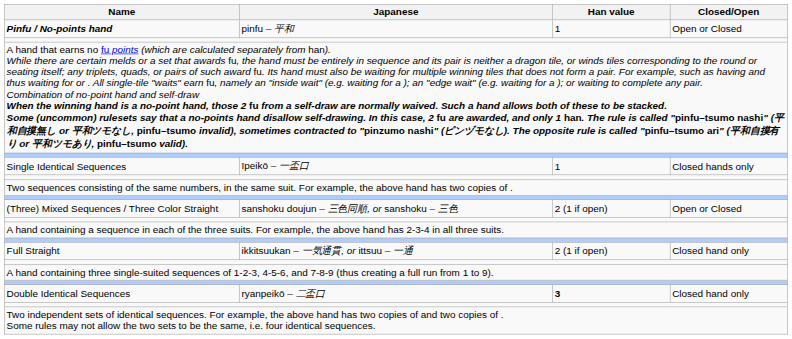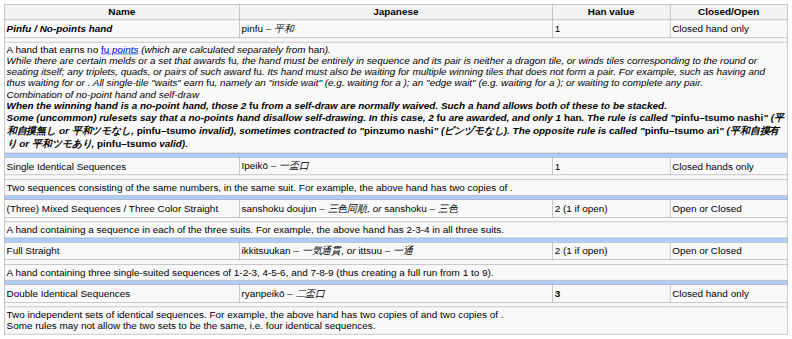(707, 29) Open or Closed -> (711, 29) Closed hand only
(711, 251) Closed hand only -> (707, 251) Open or Closed
